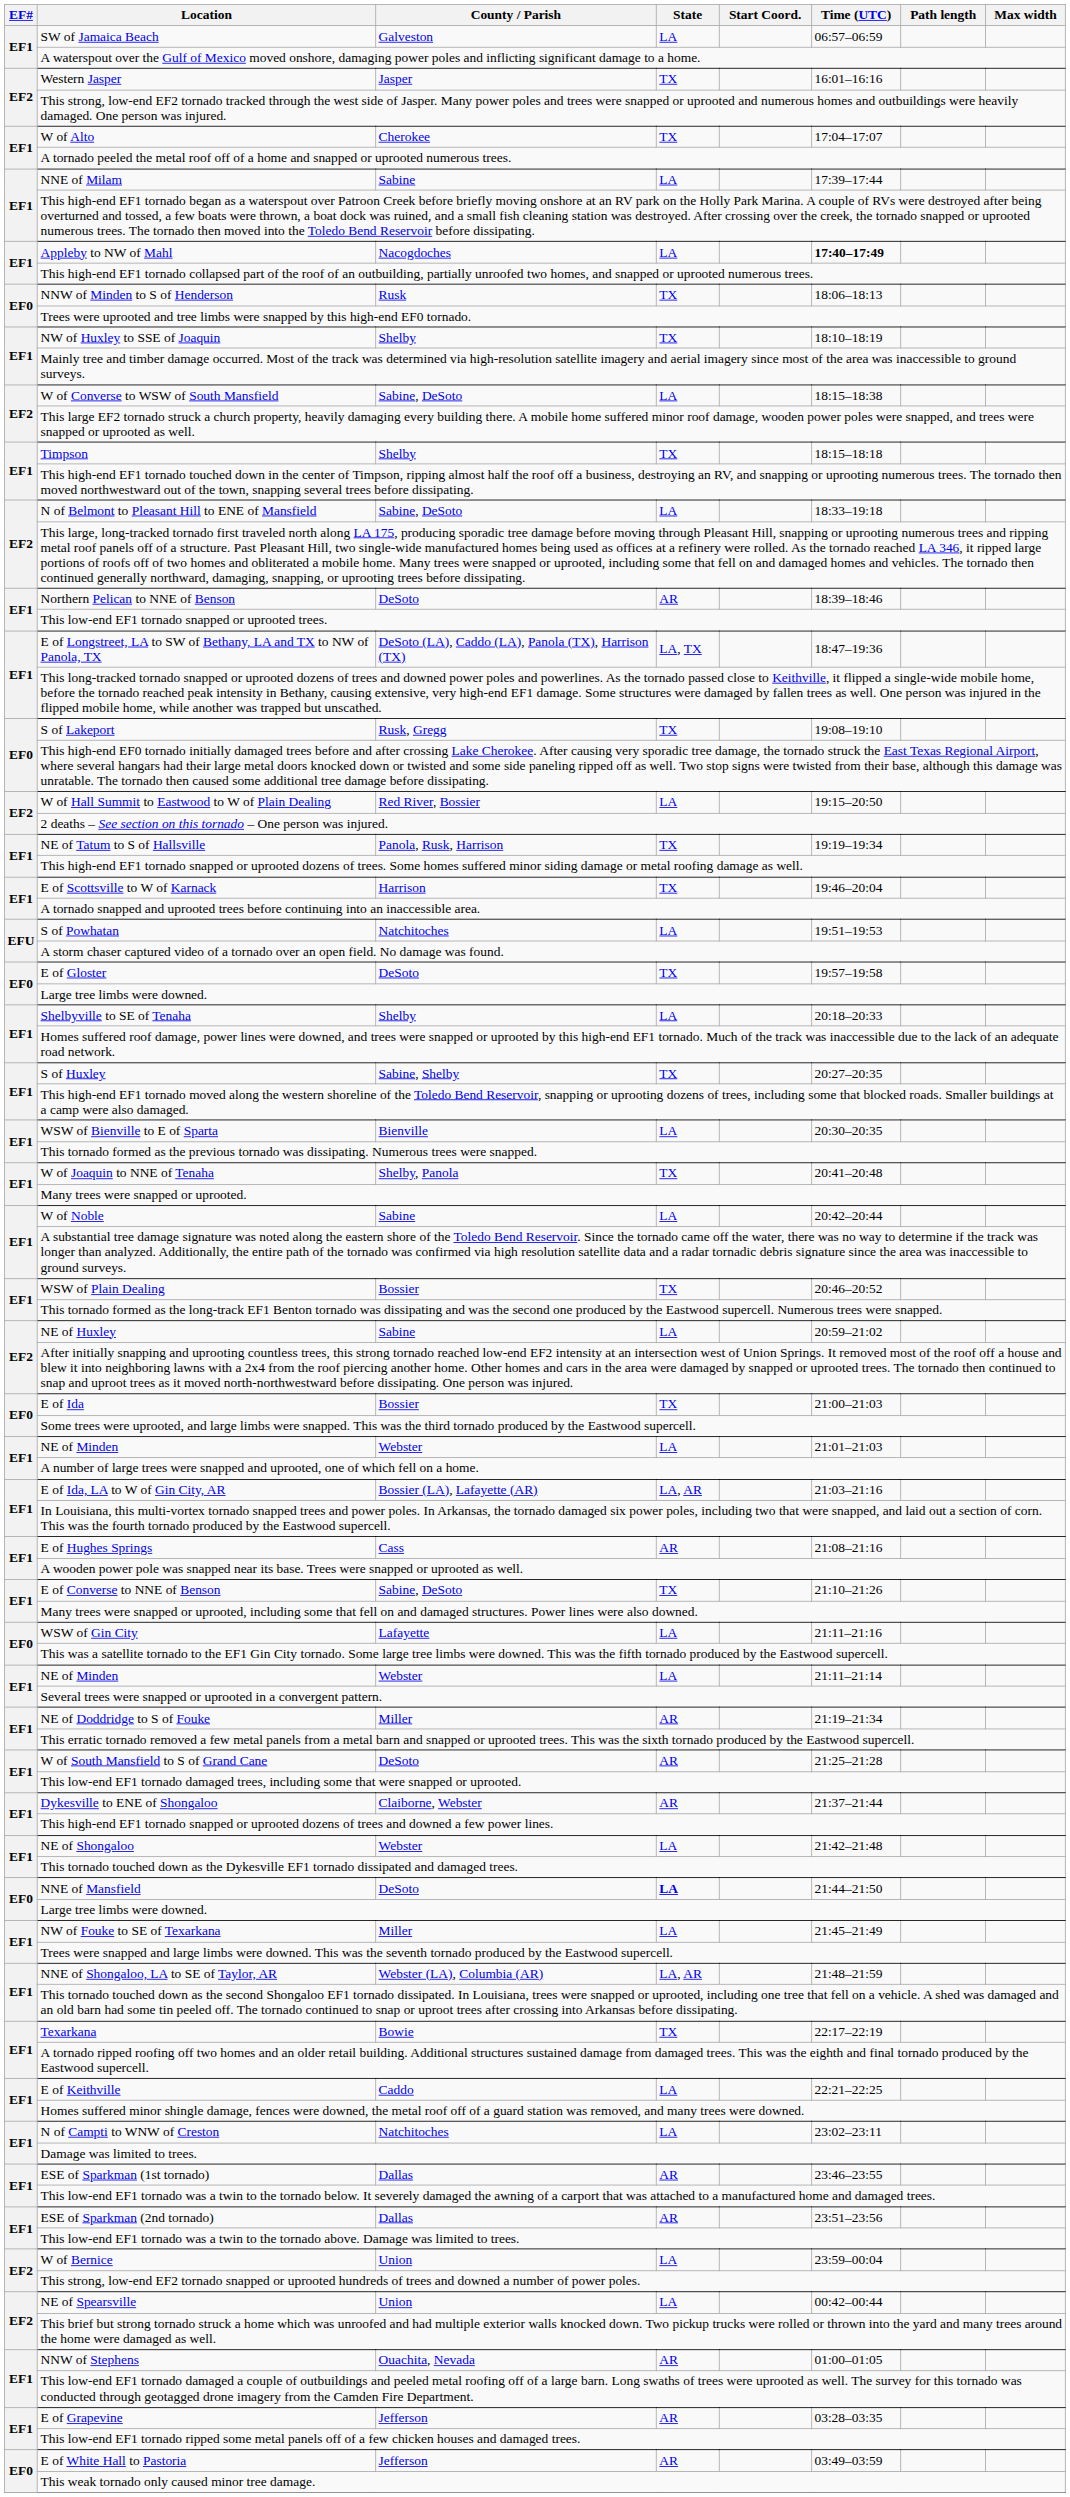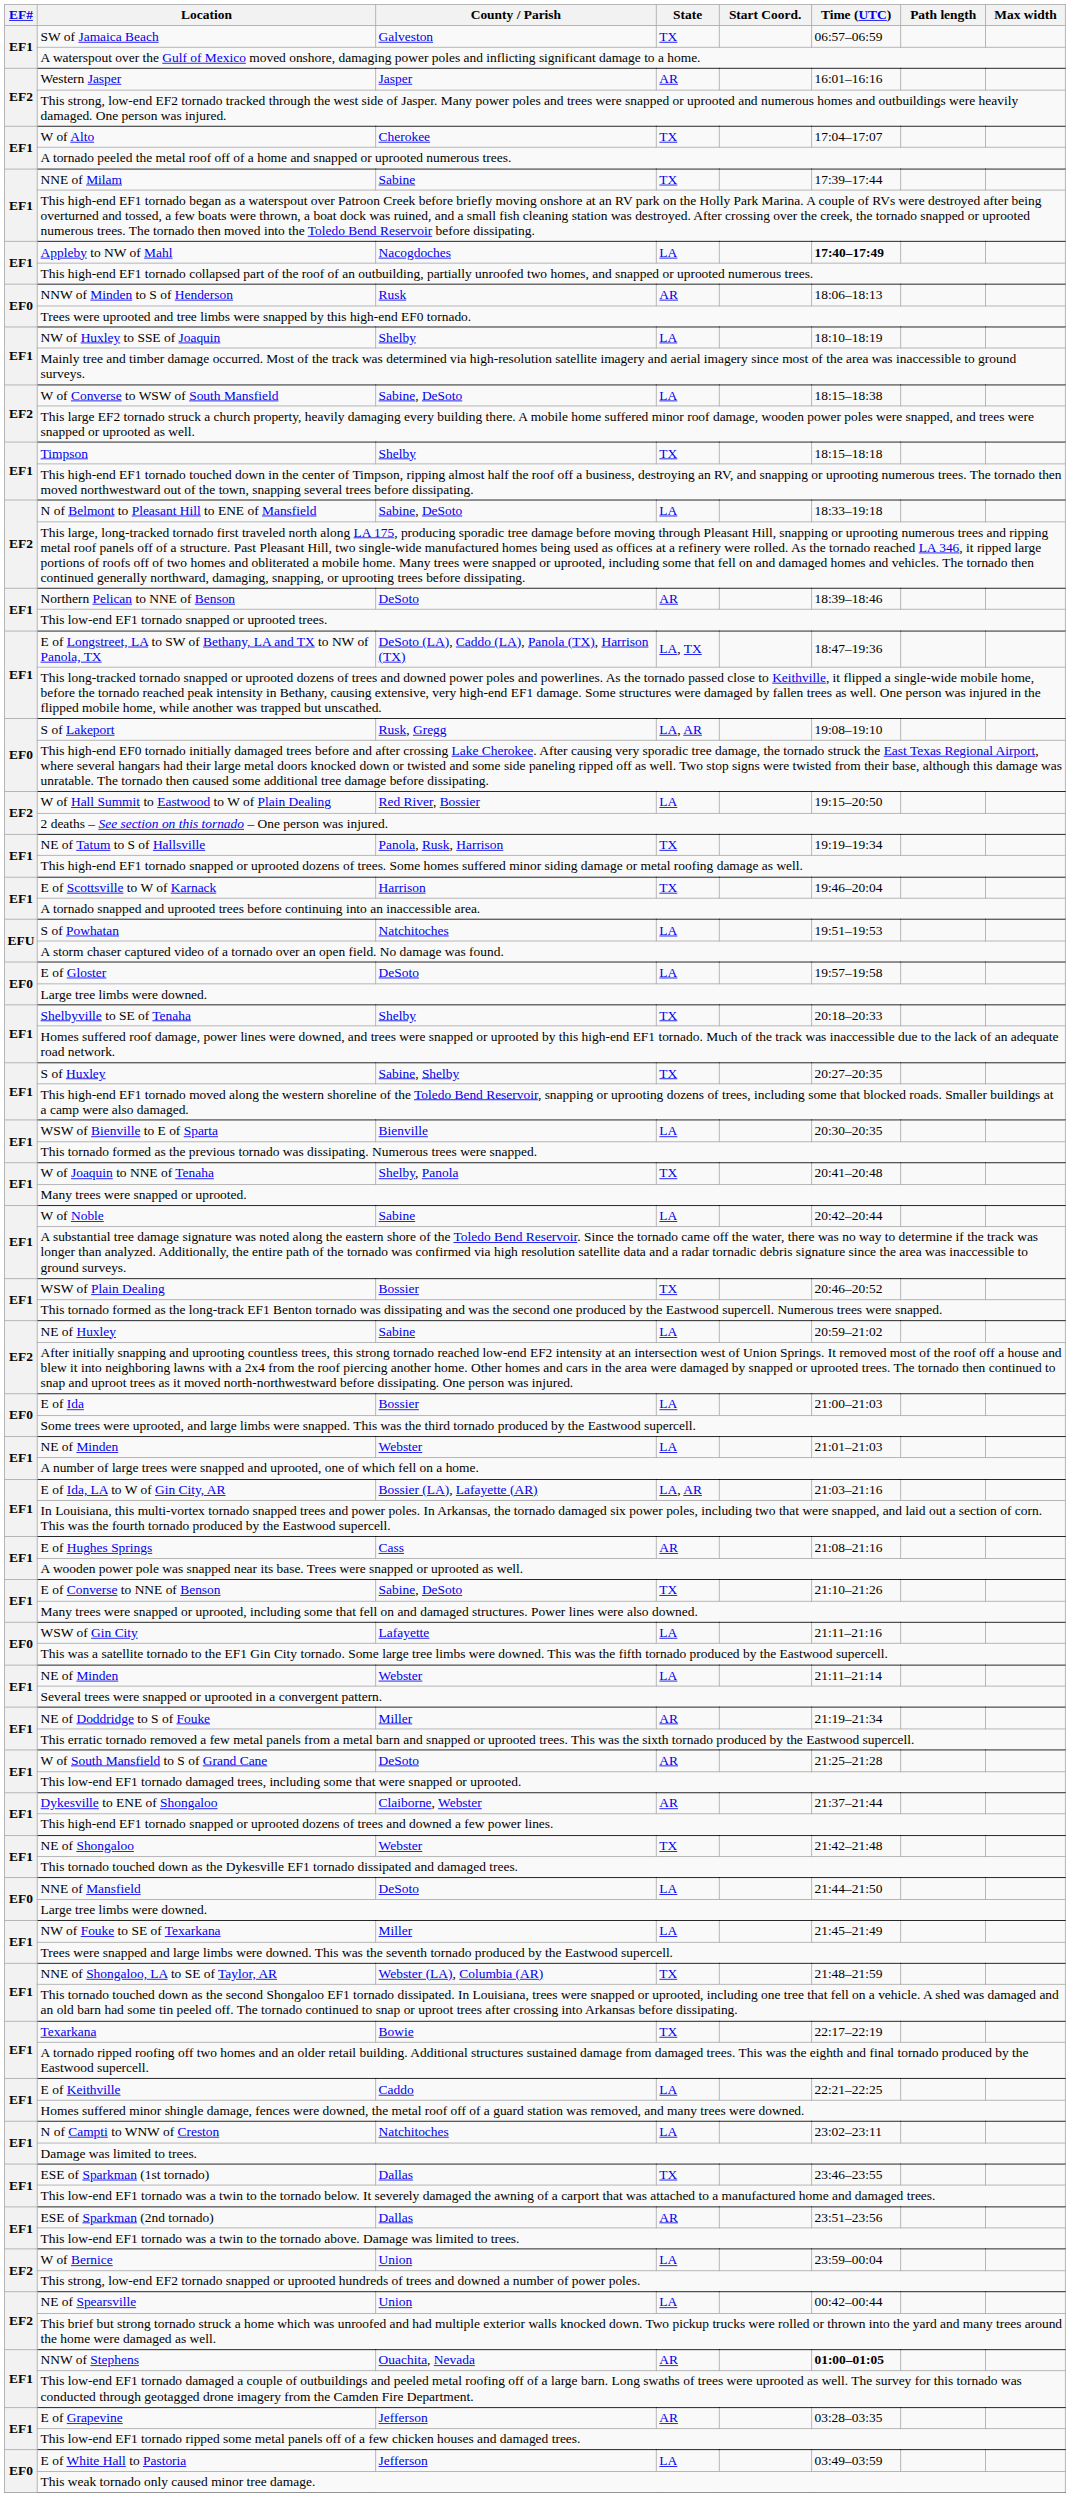(668, 36) LA -> (668, 36) TX
(668, 79) TX -> (669, 79) AR
(668, 179) LA -> (668, 179) TX
(668, 294) TX -> (669, 294) AR
(668, 337) TX -> (668, 337) LA
(668, 729) TX -> (681, 729) LA, AR
(668, 972) TX -> (668, 972) LA
(668, 1015) LA -> (668, 1015) TX
(668, 1404) TX -> (668, 1404) LA
(668, 1846) LA -> (668, 1846) TX
(669, 1888) bold -> (668, 1888) normal
(681, 1973) LA, AR -> (668, 1973) TX
(669, 2174) AR -> (668, 2174) TX
(848, 2360) normal -> (849, 2360) bold
(669, 2460) AR -> (668, 2460) LA
